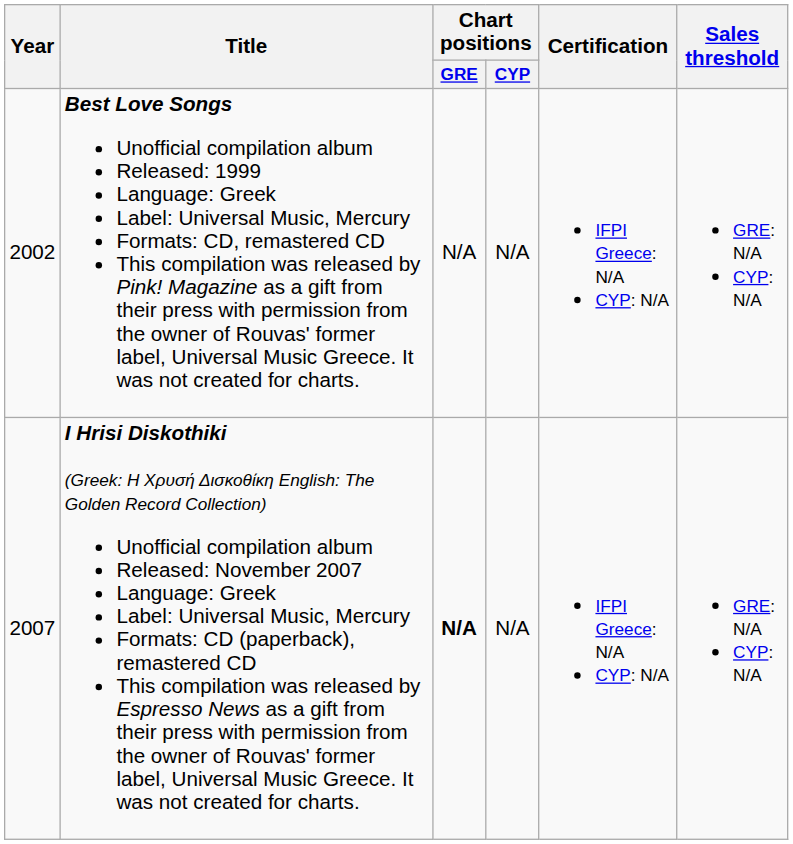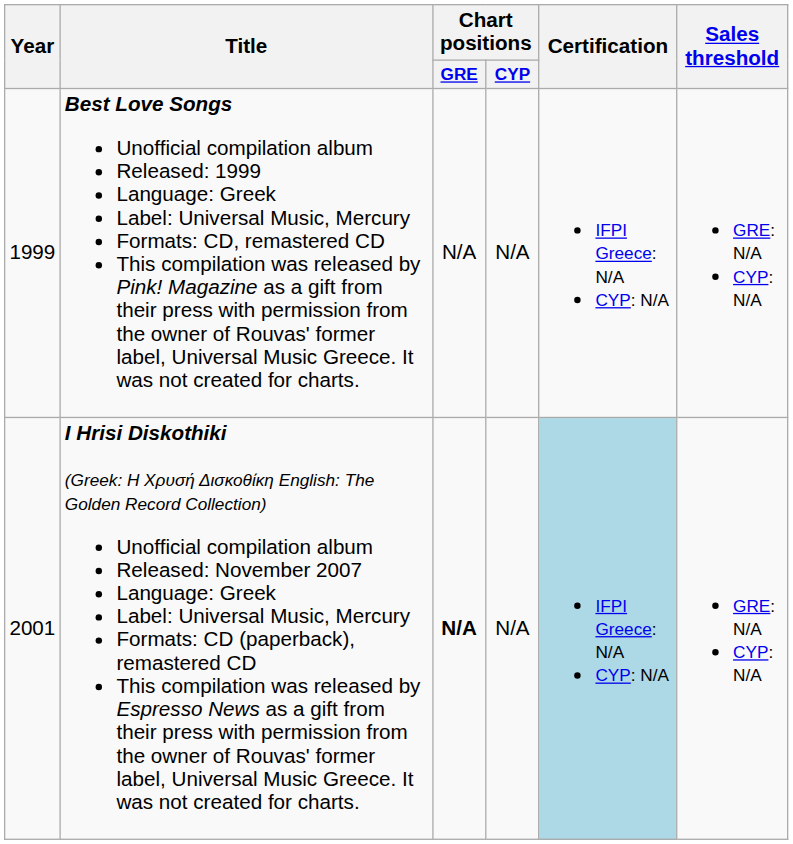(32, 252) 2002 -> (32, 252) 1999
(32, 628) 2007 -> (32, 628) 2001
(608, 640) no background -> (608, 640) lightblue background
